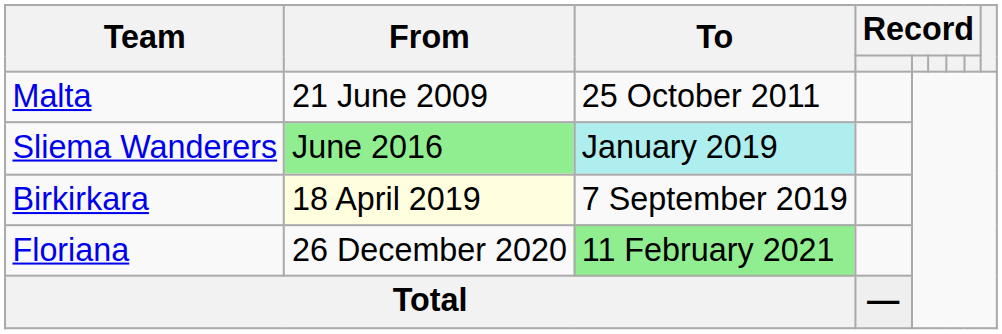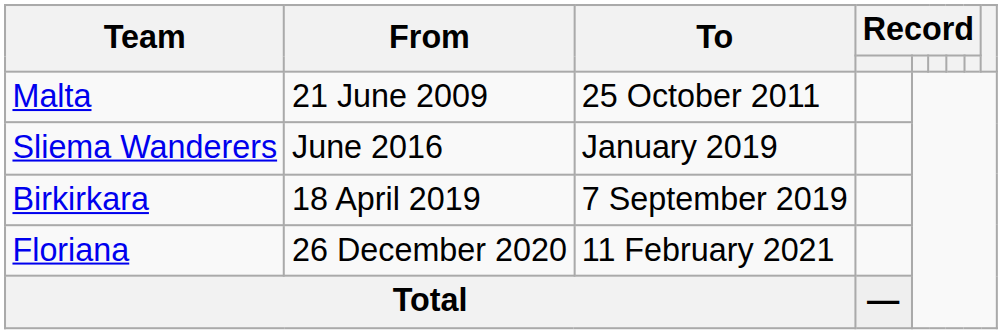(367, 147) lightgreen background -> (367, 147) no background
(680, 147) paleturquoise background -> (680, 147) no background
(386, 198) lightyellow background -> (386, 198) no background
(708, 250) lightgreen background -> (708, 250) no background
